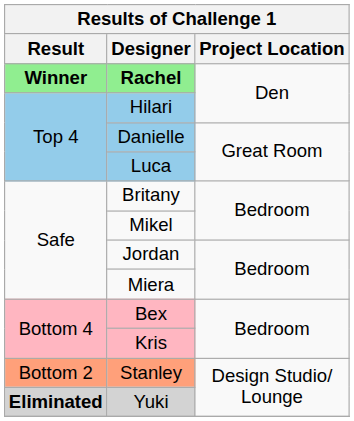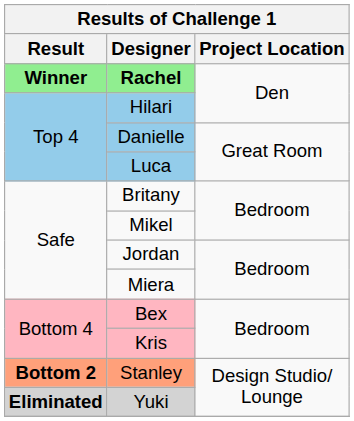(56, 372) normal -> (56, 372) bold
